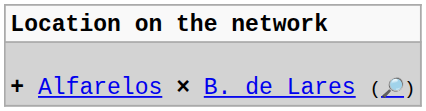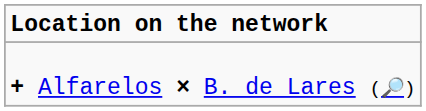(213, 88) lightgrey background -> (213, 88) no background
